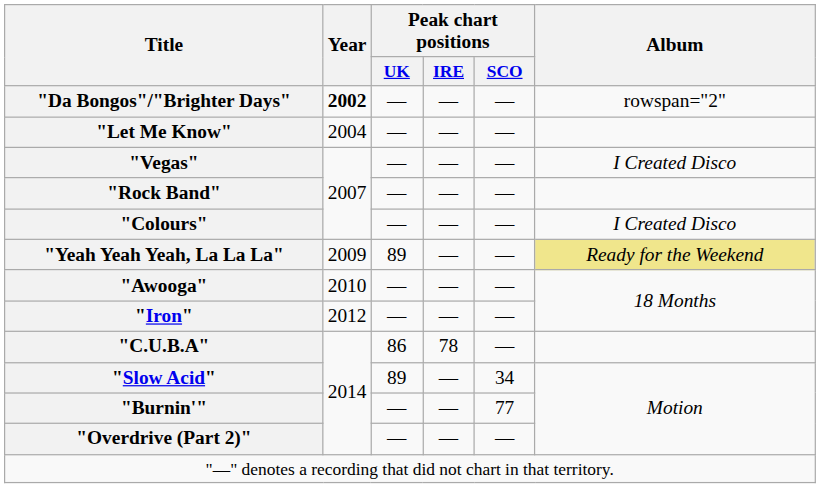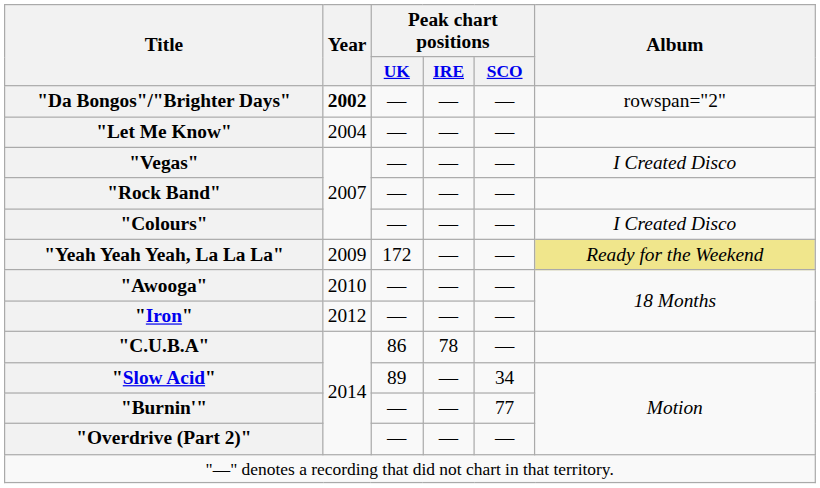(397, 254) 89 -> (397, 254) 172
